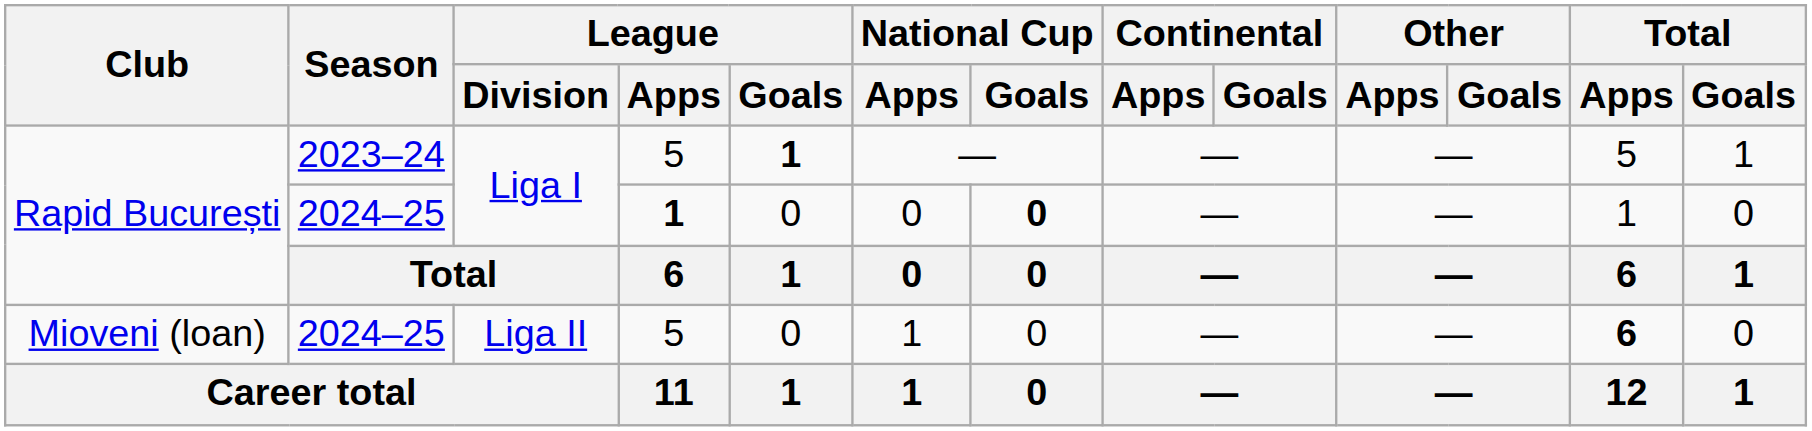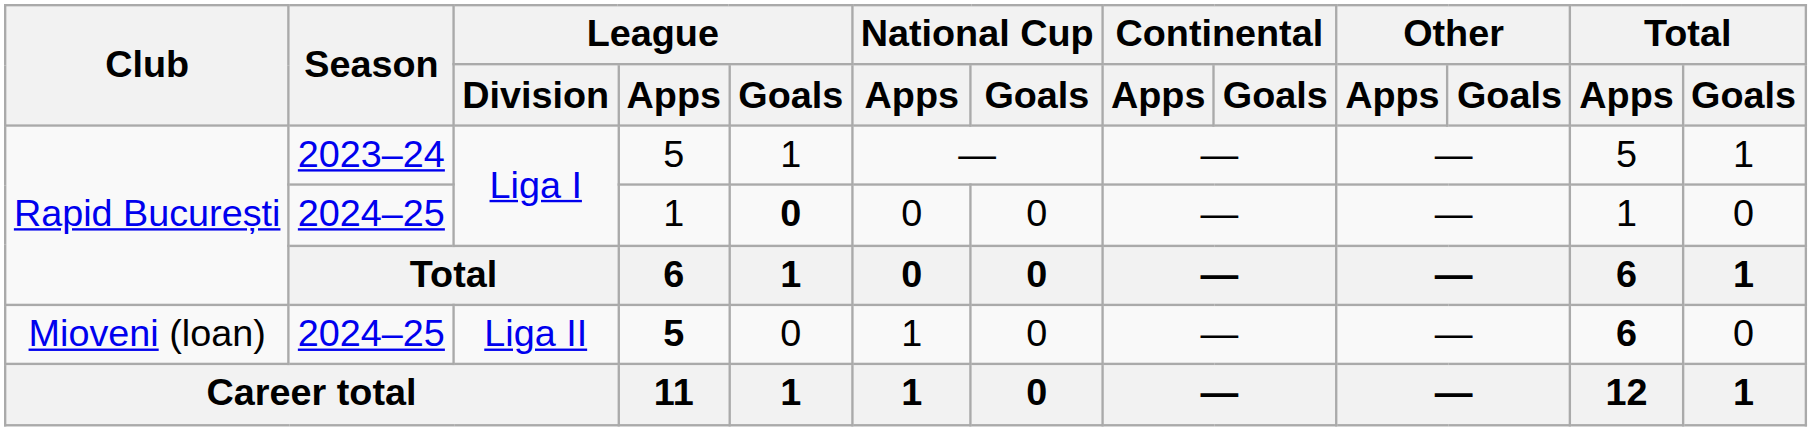(791, 154) bold -> (791, 154) normal
(674, 214) bold -> (674, 214) normal
(791, 214) normal -> (791, 214) bold
(1037, 214) bold -> (1037, 214) normal
(674, 333) normal -> (674, 333) bold
